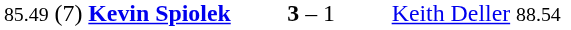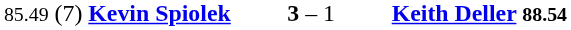(476, 13) normal -> (479, 13) bold
